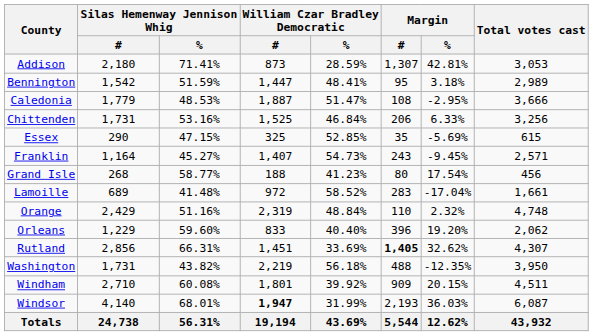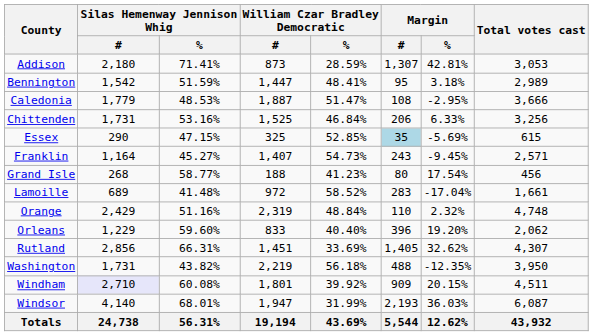(401, 137) no background -> (401, 137) lightblue background
(401, 248) bold -> (401, 248) normal
(118, 285) no background -> (118, 285) lavender background
(275, 303) bold -> (275, 303) normal
